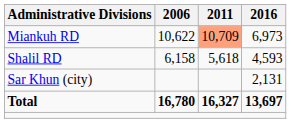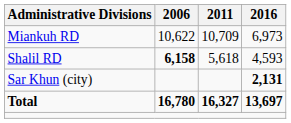(220, 36) lightsalmon background -> (220, 36) no background
(180, 58) normal -> (180, 58) bold
(267, 79) normal -> (267, 79) bold
